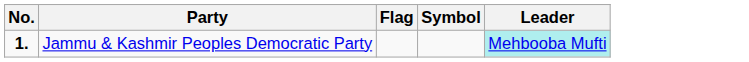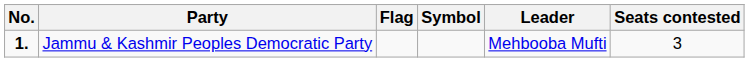+ column: (677, 17)
(547, 43) paleturquoise background -> (547, 43) no background
